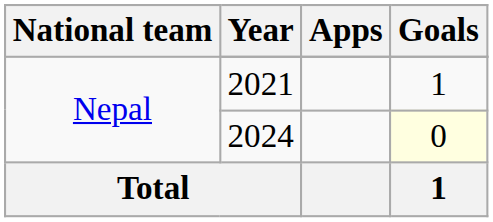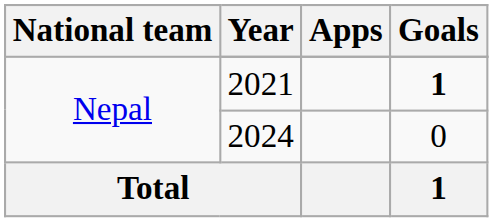(438, 83) normal -> (438, 83) bold
(438, 135) lightyellow background -> (438, 135) no background
